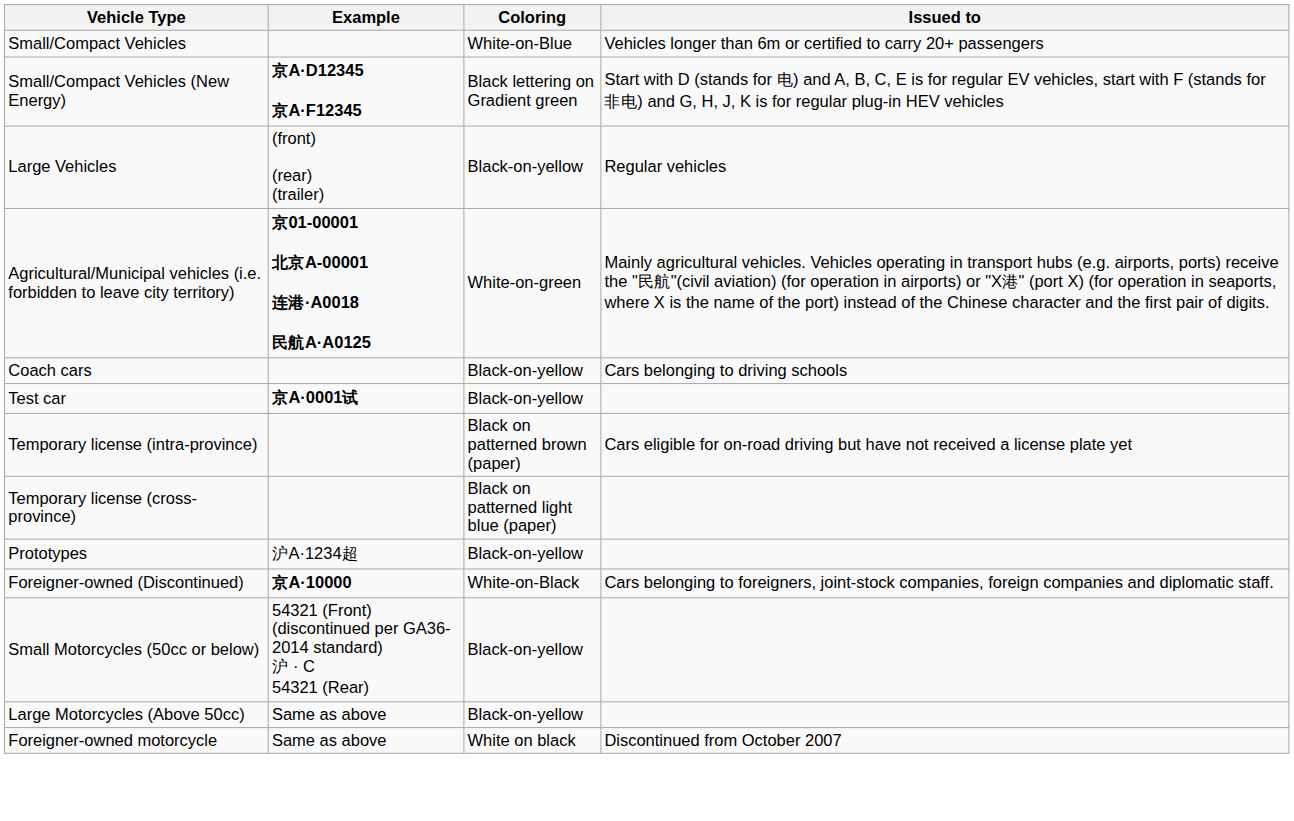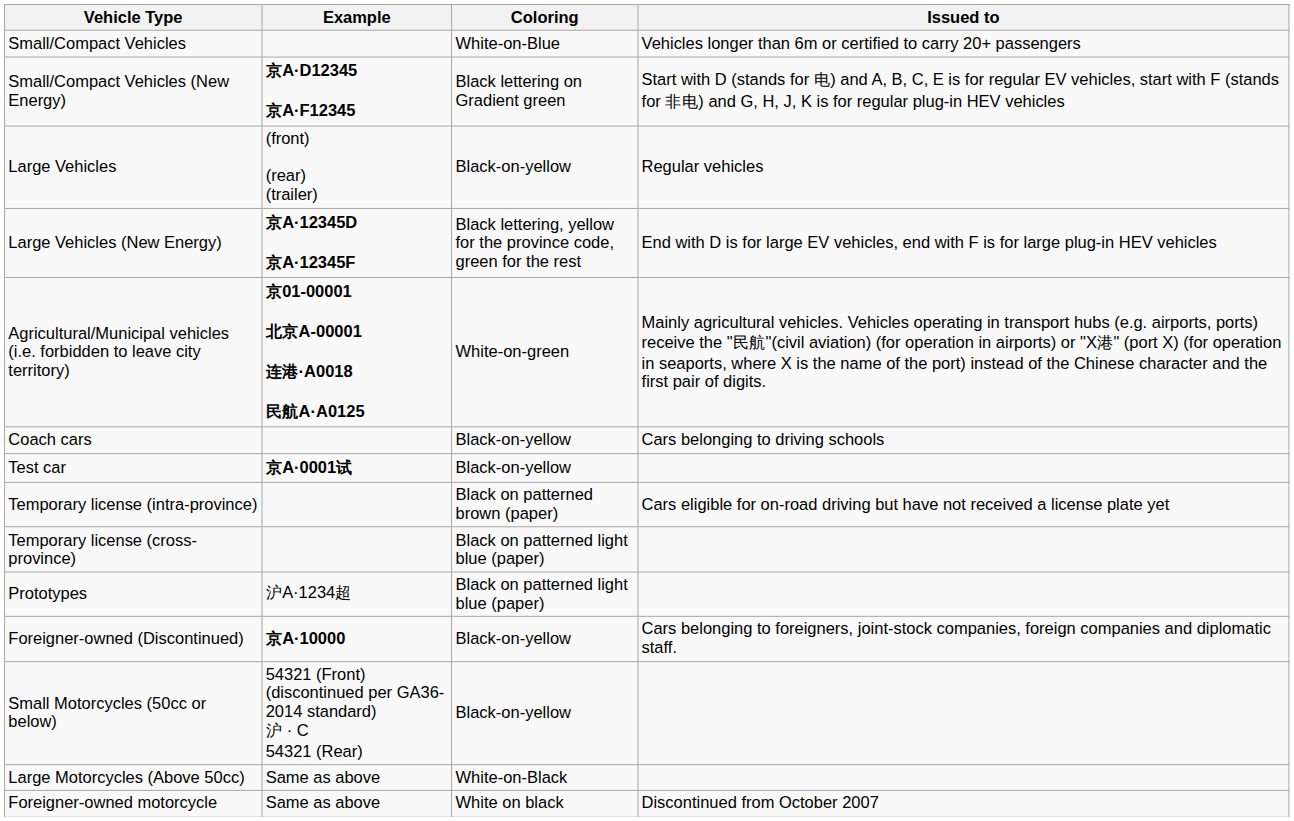+ row: (115, 242)
(525, 554) Black-on-yellow -> (542, 594) Black on patterned light blue (paper)
(523, 583) White-on-Black -> (513, 638) Black-on-yellow
(525, 714) Black-on-yellow -> (511, 777) White-on-Black
